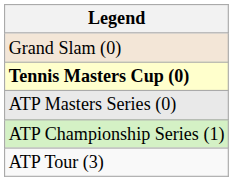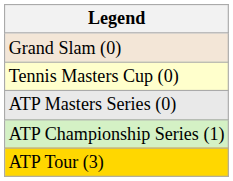(99, 76) bold -> (94, 76) normal
(56, 162) no background -> (56, 162) gold background
